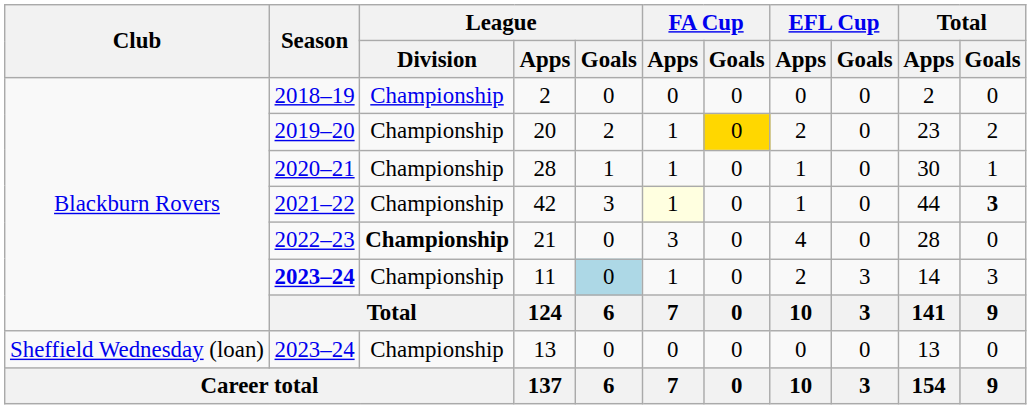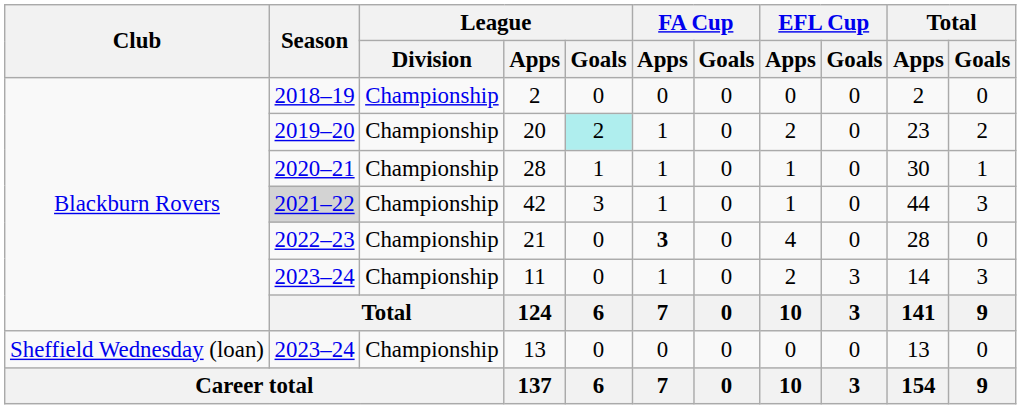(609, 131) no background -> (599, 131) paleturquoise background
(737, 131) gold background -> (727, 131) no background
(315, 204) no background -> (315, 204) lightgrey background
(673, 204) lightyellow background -> (663, 204) no background
(993, 204) bold -> (982, 204) normal
(437, 240) bold -> (432, 240) normal
(673, 240) normal -> (663, 240) bold
(315, 276) bold -> (315, 276) normal
(609, 276) lightblue background -> (599, 276) no background
